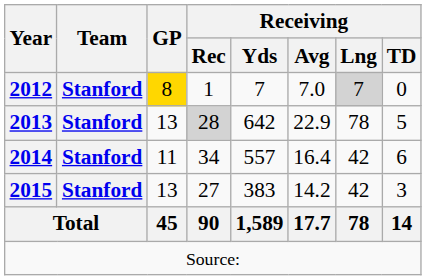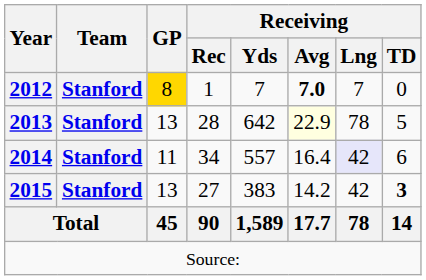(312, 88) normal -> (312, 88) bold
(359, 88) lightgrey background -> (359, 88) no background
(209, 122) lightgrey background -> (209, 122) no background
(312, 122) no background -> (312, 122) lightyellow background
(359, 156) no background -> (359, 156) lavender background
(402, 190) normal -> (402, 190) bold
